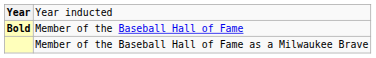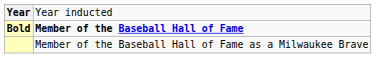(139, 29) normal -> (139, 29) bold
